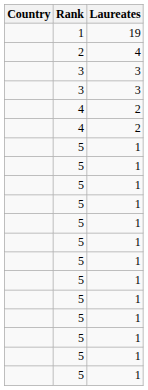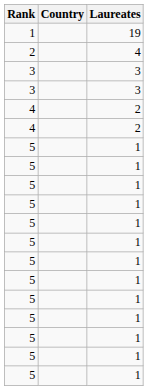columns swapped: (70, 14) <-> (29, 14)
